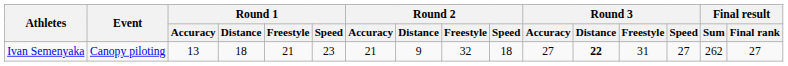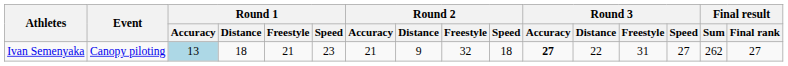(193, 51) no background -> (193, 51) lightblue background
(548, 51) normal -> (548, 51) bold
(596, 51) bold -> (596, 51) normal
